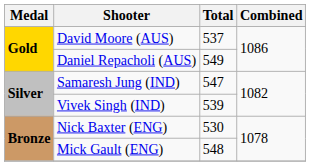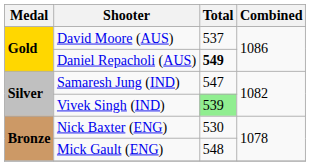(213, 60) normal -> (213, 60) bold
(213, 104) no background -> (213, 104) lightgreen background
